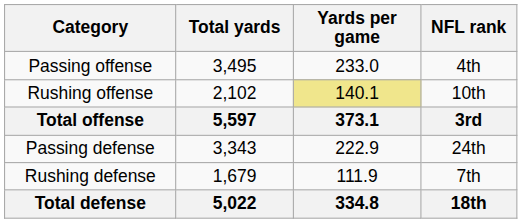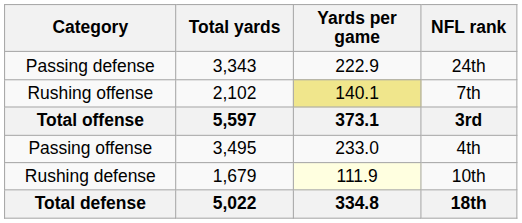rows swapped: (90, 65) <-> (90, 148)
(469, 93) 10th -> (469, 93) 7th
(357, 176) no background -> (357, 176) lightyellow background
(469, 176) 7th -> (469, 176) 10th
